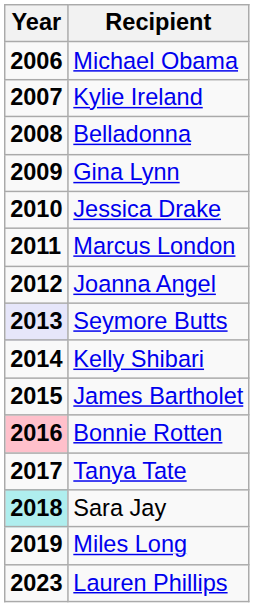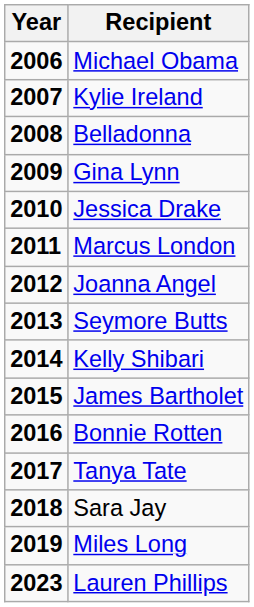(36, 321) lavender background -> (36, 321) no background
(36, 433) pink background -> (36, 433) no background
(36, 508) paleturquoise background -> (36, 508) no background
